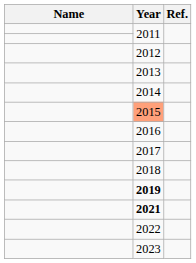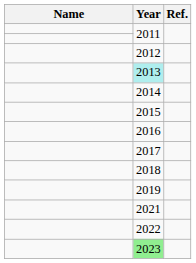(148, 72) no background -> (148, 72) paleturquoise background
(148, 111) lightsalmon background -> (148, 111) no background
(148, 190) bold -> (148, 190) normal
(148, 209) bold -> (148, 209) normal
(148, 248) no background -> (148, 248) lightgreen background
